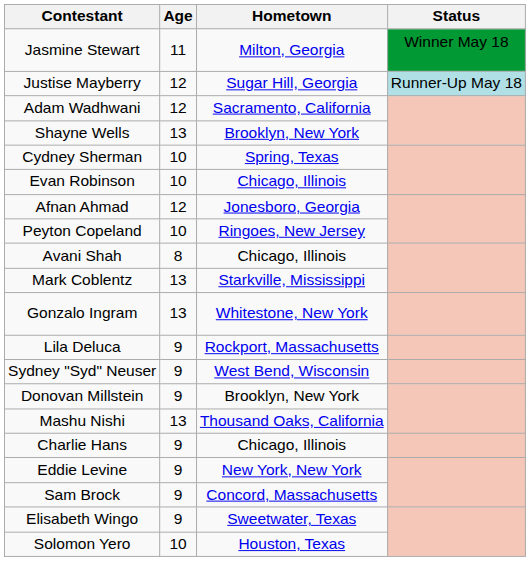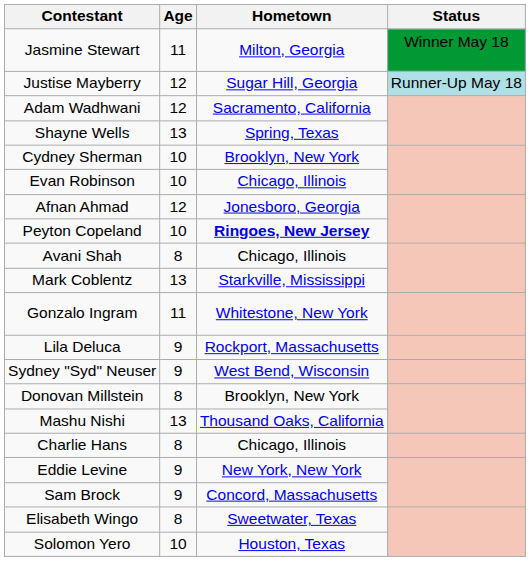(292, 132) Brooklyn, New York -> (292, 132) Spring, Texas
(292, 157) Spring, Texas -> (292, 157) Brooklyn, New York
(292, 231) normal -> (292, 231) bold
(178, 313) 13 -> (178, 313) 11
(178, 396) 9 -> (178, 396) 8
(178, 445) 9 -> (178, 445) 8
(178, 519) 9 -> (178, 519) 8
